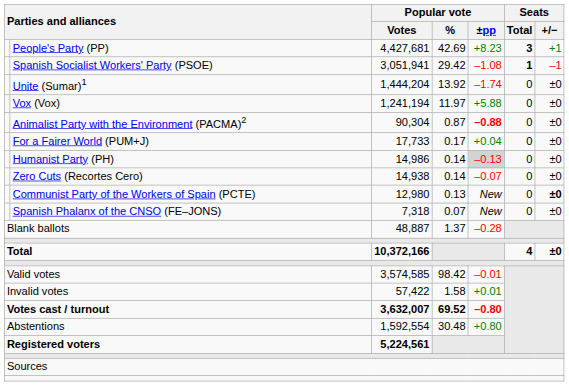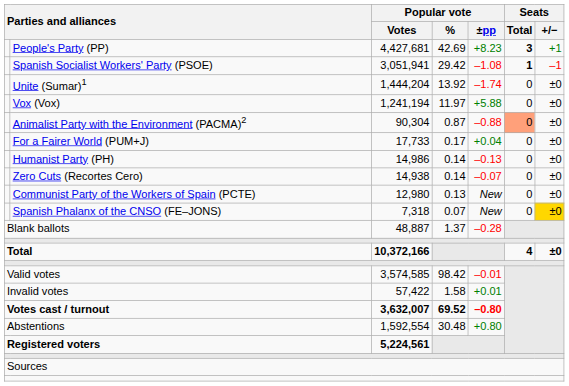(488, 122) bold -> (488, 122) normal
(529, 122) no background -> (529, 122) lightsalmon background
(488, 159) lightgrey background -> (488, 159) no background
(556, 194) bold -> (556, 194) normal
(556, 211) no background -> (556, 211) gold background
